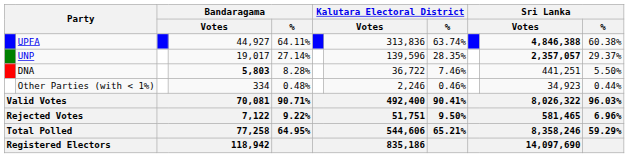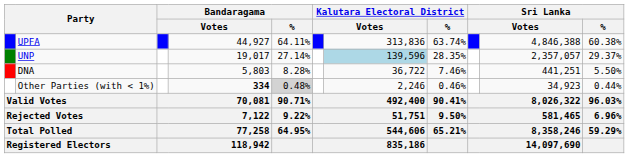(556, 41) bold -> (556, 41) normal
(406, 56) no background -> (406, 56) lightblue background
(556, 56) bold -> (556, 56) normal
(256, 71) bold -> (256, 71) normal
(261, 86) normal -> (261, 86) bold
(297, 86) no background -> (297, 86) lightgrey background
